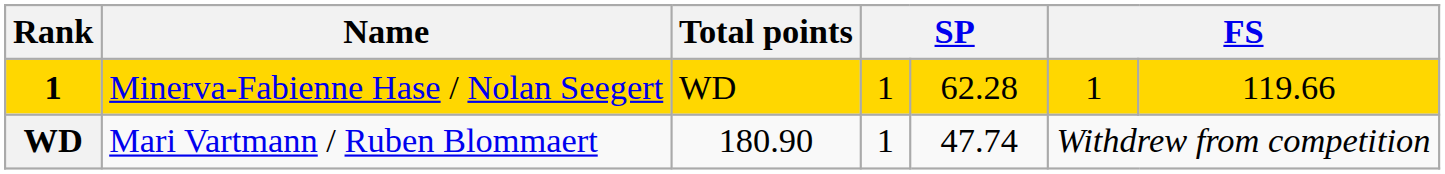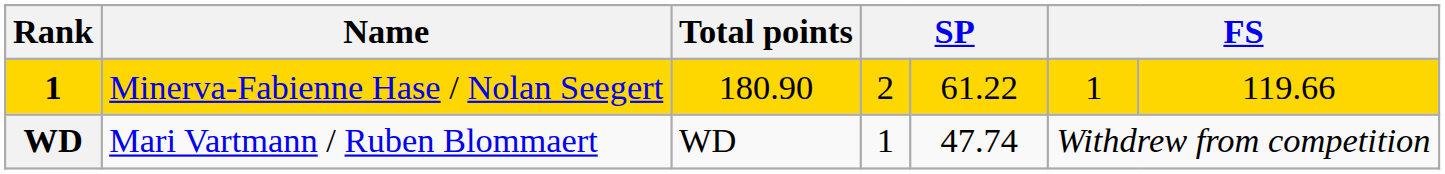(708, 86) WD -> (766, 86) 180.90
(885, 86) 1 -> (885, 86) 2
(979, 86) 62.28 -> (979, 86) 61.22
(766, 140) 180.90 -> (708, 140) WD
